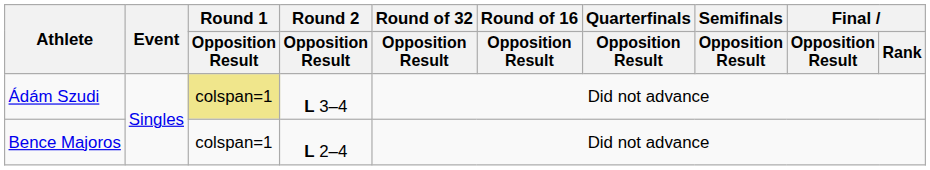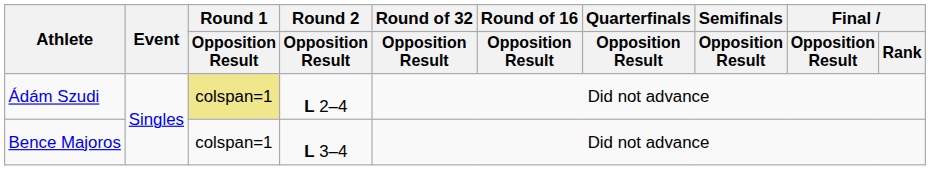(326, 106) L 3–4 -> (326, 106) L 2–4
(326, 152) L 2–4 -> (326, 152) L 3–4
